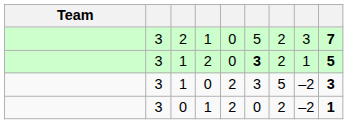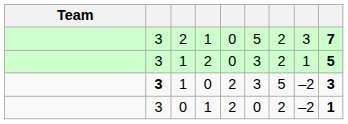(257, 61) bold -> (257, 61) normal
(158, 84) normal -> (158, 84) bold
